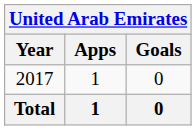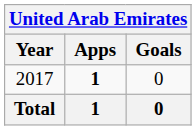(95, 79) normal -> (95, 79) bold
